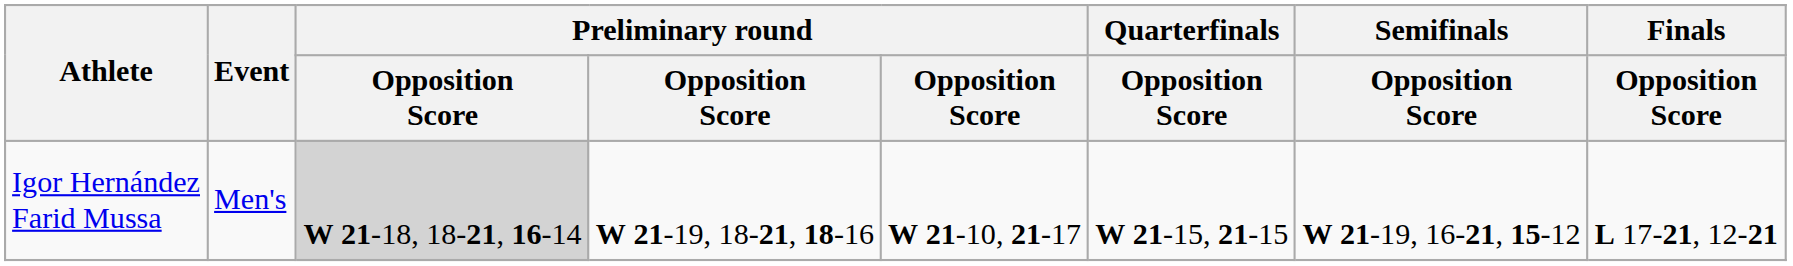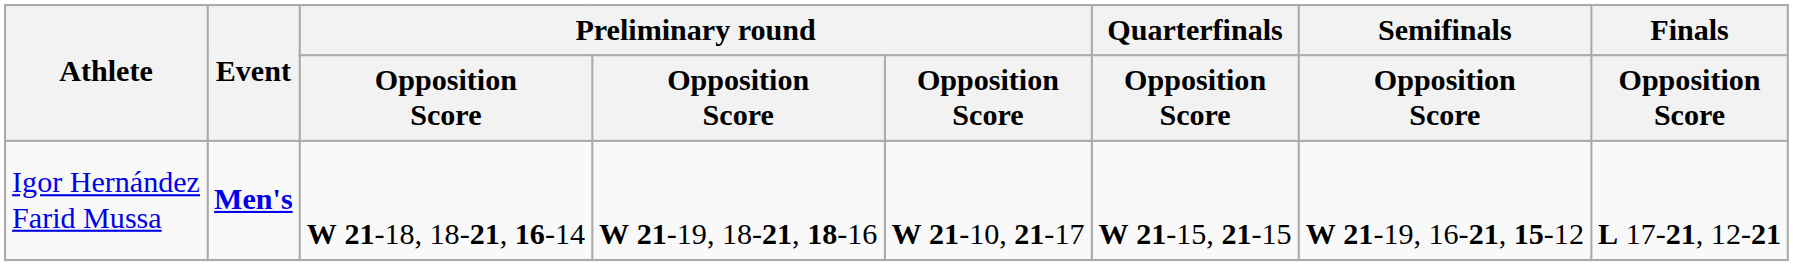(250, 200) normal -> (253, 200) bold
(443, 235) lightgrey background -> (446, 235) no background
